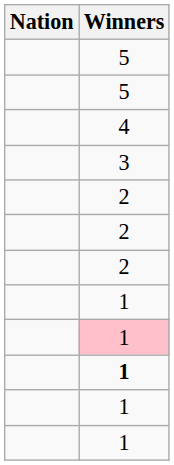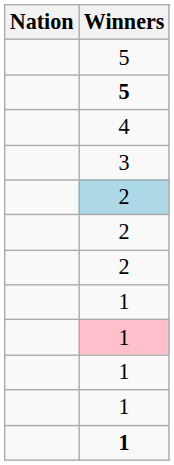(124, 92) normal -> (124, 92) bold
(124, 197) no background -> (124, 197) lightblue background
(124, 372) bold -> (124, 372) normal
(124, 442) normal -> (124, 442) bold
